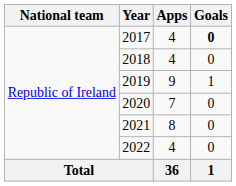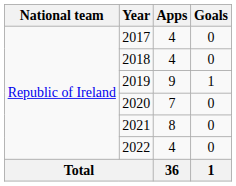(211, 37) bold -> (211, 37) normal
